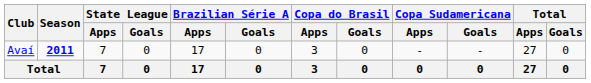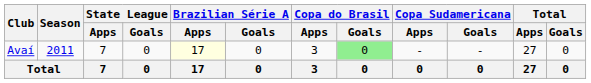(60, 51) bold -> (60, 51) normal
(198, 51) no background -> (198, 51) lightyellow background
(365, 51) no background -> (365, 51) lightgreen background
